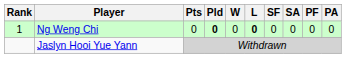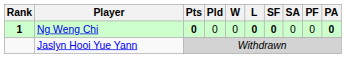(19, 29) normal -> (19, 29) bold
(194, 29) normal -> (194, 29) bold
(215, 29) bold -> (215, 29) normal
(274, 29) normal -> (274, 29) bold
(331, 29) normal -> (331, 29) bold
